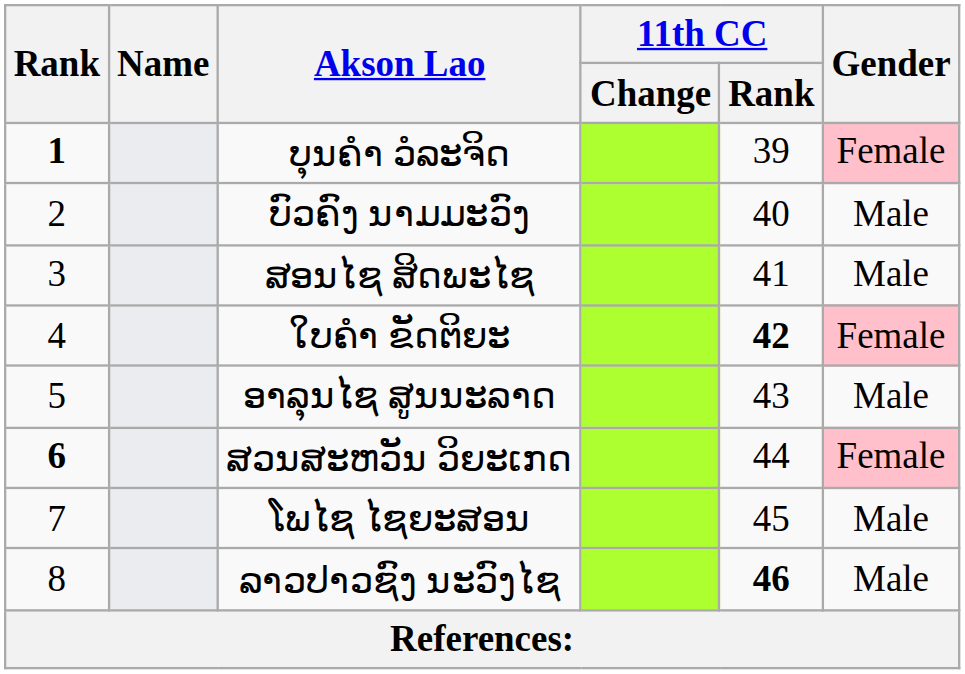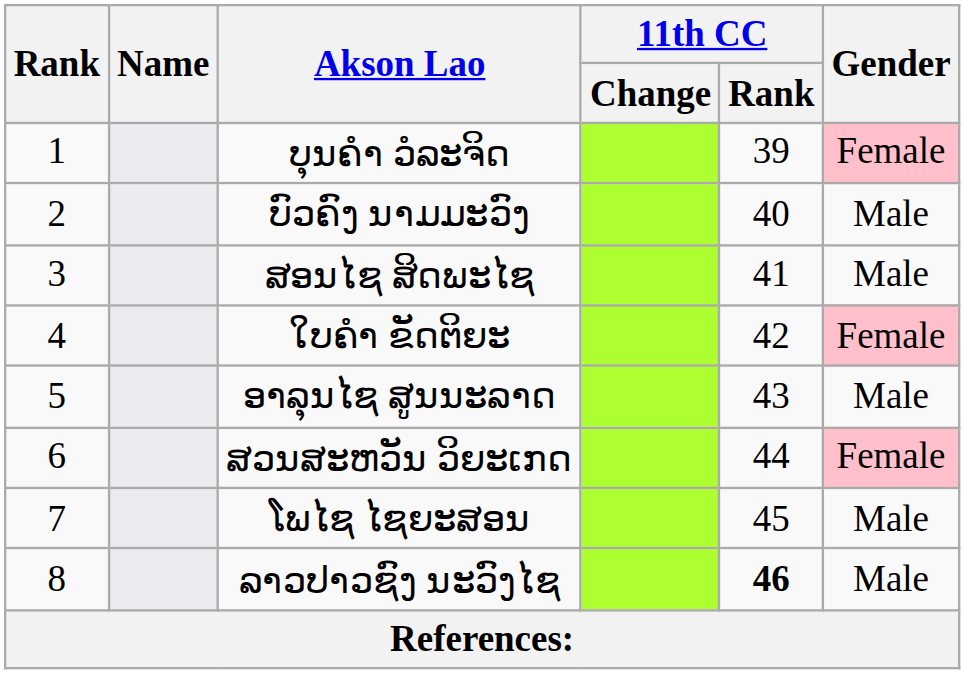(57, 152) bold -> (57, 152) normal
(771, 334) bold -> (771, 334) normal
(57, 456) bold -> (57, 456) normal
